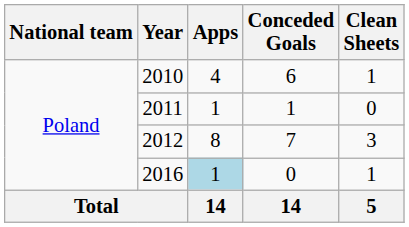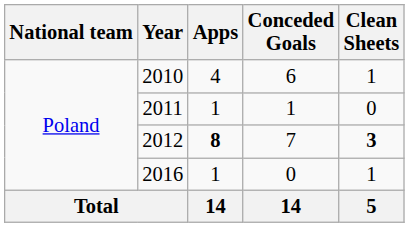(215, 141) normal -> (215, 141) bold
(371, 141) normal -> (371, 141) bold
(215, 173) lightblue background -> (215, 173) no background
